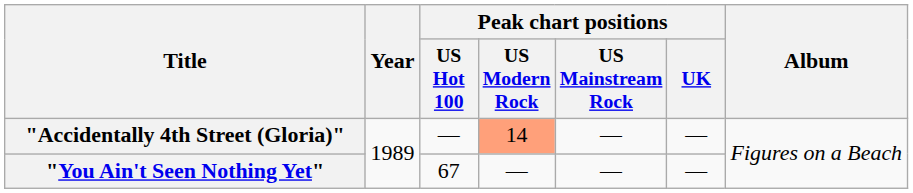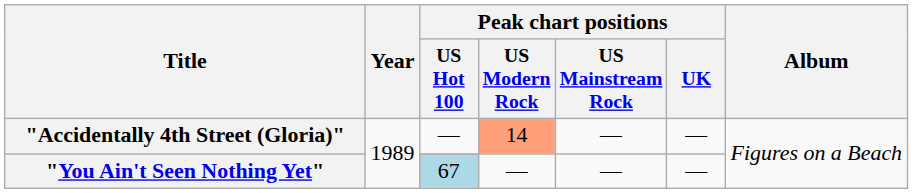(449, 170) no background -> (449, 170) lightblue background
